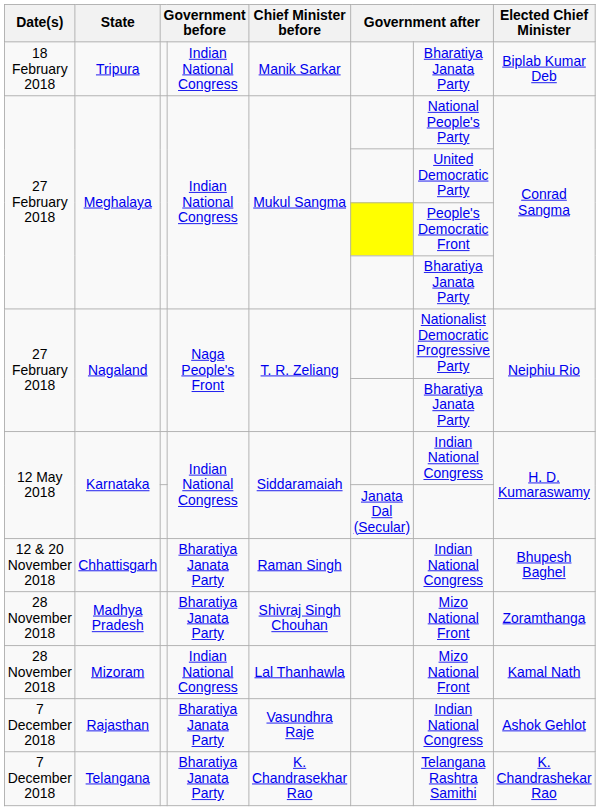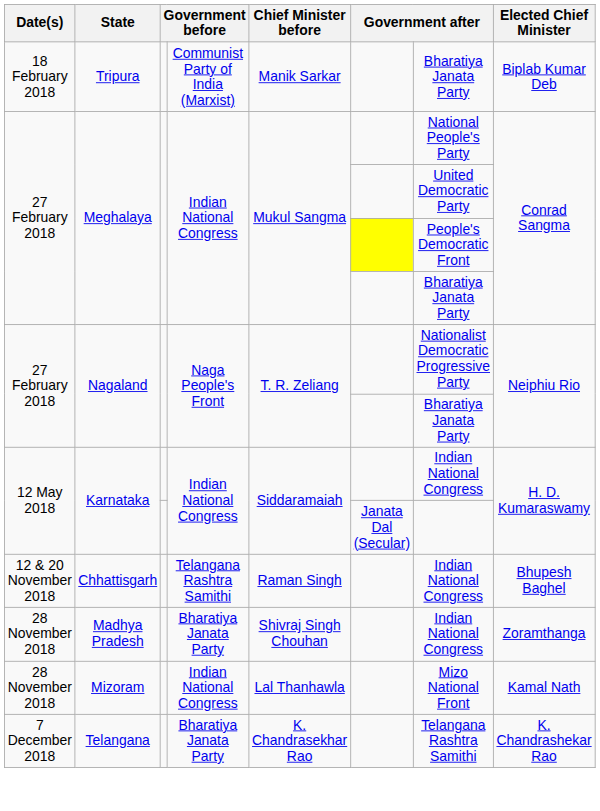(208, 68) Indian National Congress -> (208, 76) Communist Party of India (Marxist)
(208, 565) Bharatiya Janata Party -> (208, 580) Telangana Rashtra Samithi
(453, 618) Mizo National Front -> (453, 634) Indian National Congress
- row: (40, 725)
